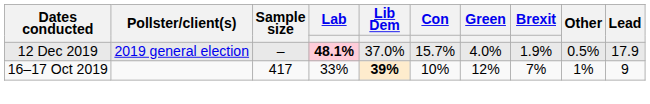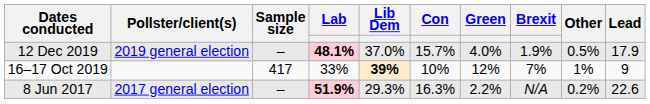+ row: (58, 89)
